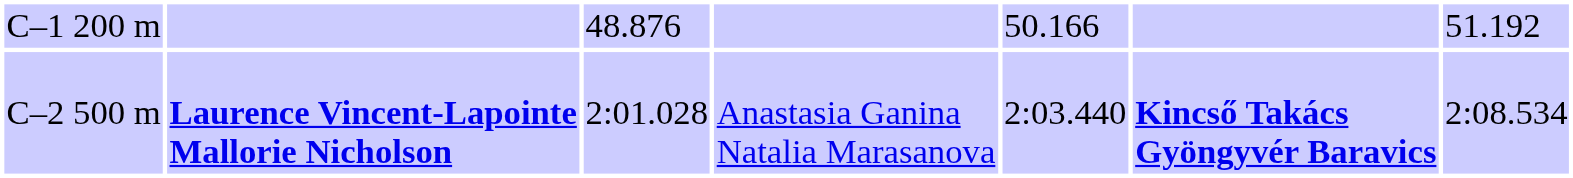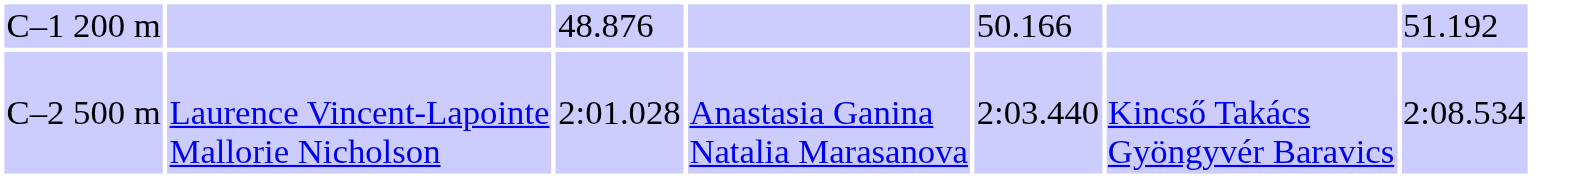(373, 131) bold -> (360, 131) normal
(1286, 131) bold -> (1251, 131) normal
